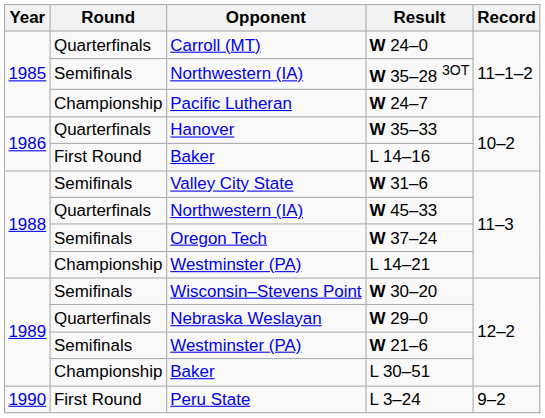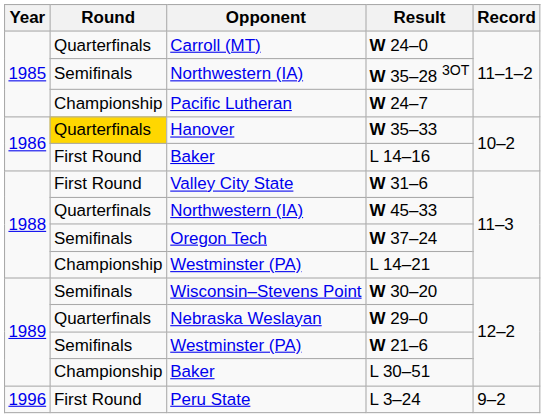(103, 130) no background -> (103, 130) gold background
(93, 183) Semifinals -> (98, 183) First Round
(27, 399) 1990 -> (27, 399) 1996
